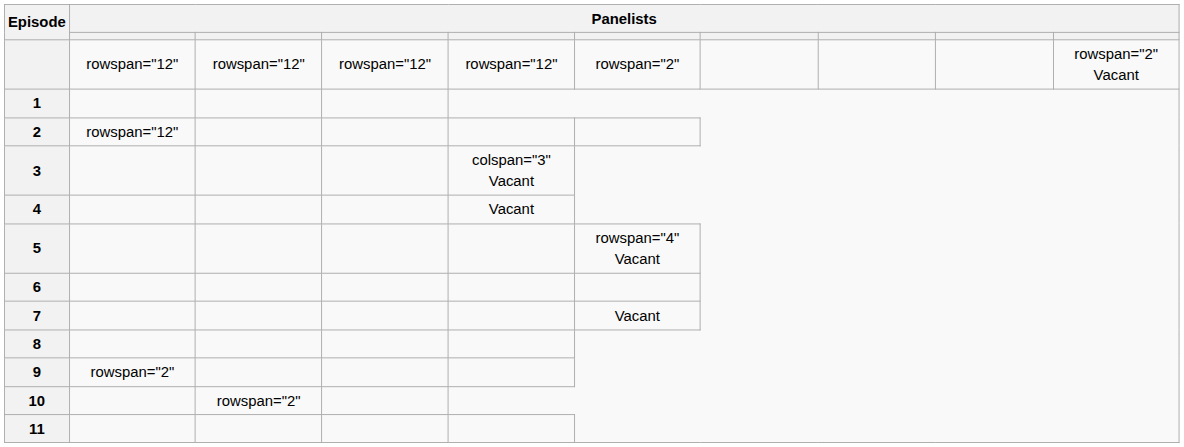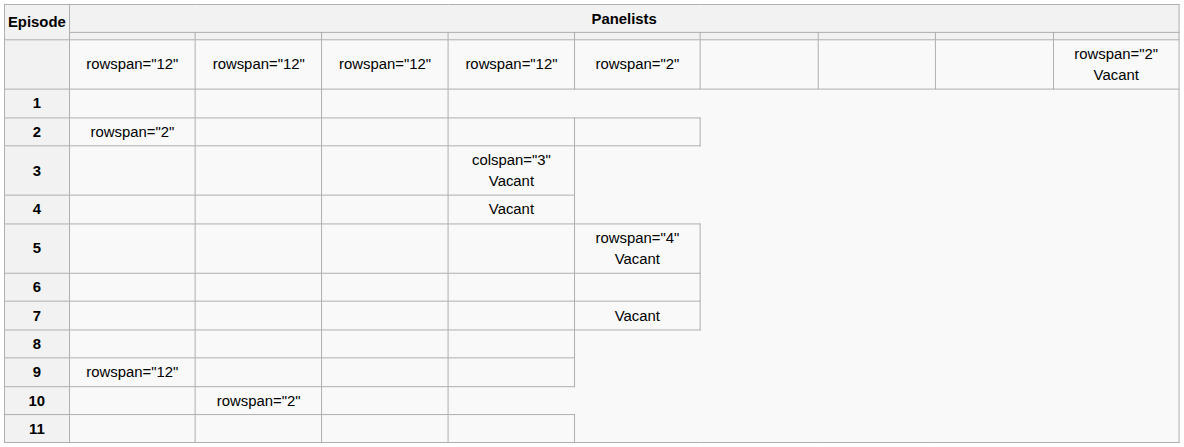(132, 132) rowspan="12" -> (132, 132) rowspan="2"
(132, 372) rowspan="2" -> (132, 372) rowspan="12"
